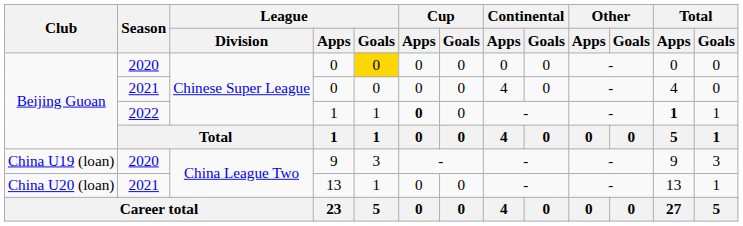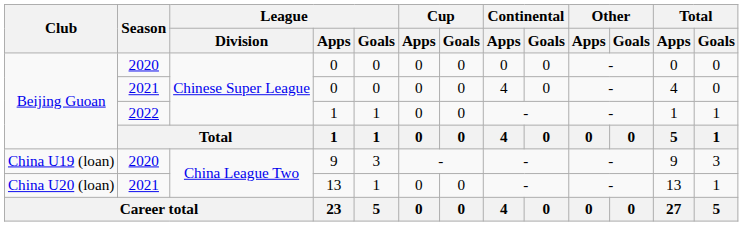(376, 64) gold background -> (376, 64) no background
(419, 112) bold -> (419, 112) normal
(674, 112) bold -> (674, 112) normal
